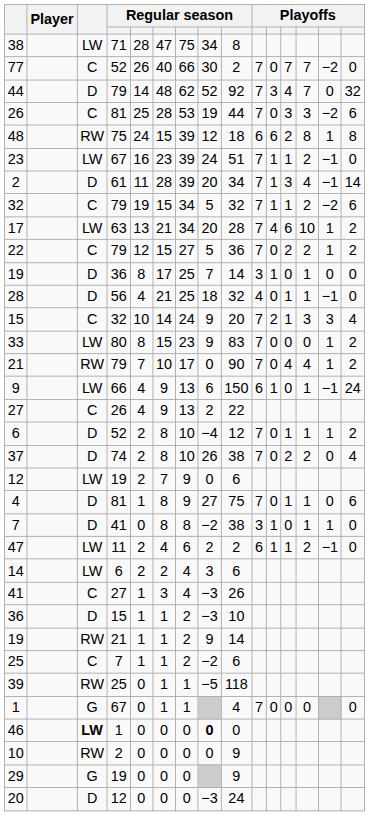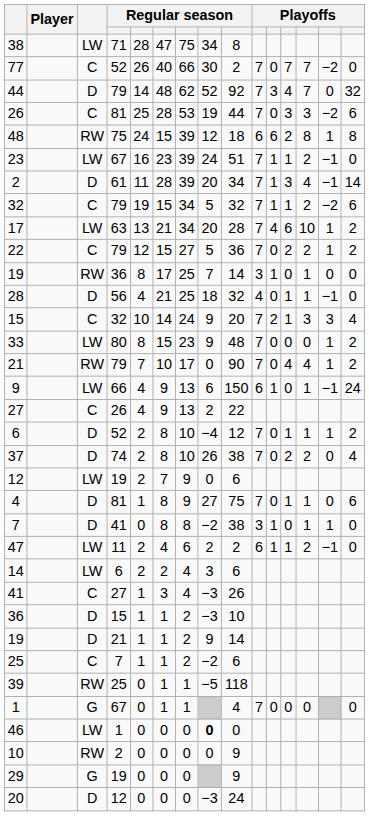(92, 273) D -> (92, 273) RW
(236, 342) 83 -> (236, 342) 48
(92, 639) RW -> (92, 639) D
(92, 730) bold -> (92, 730) normal
